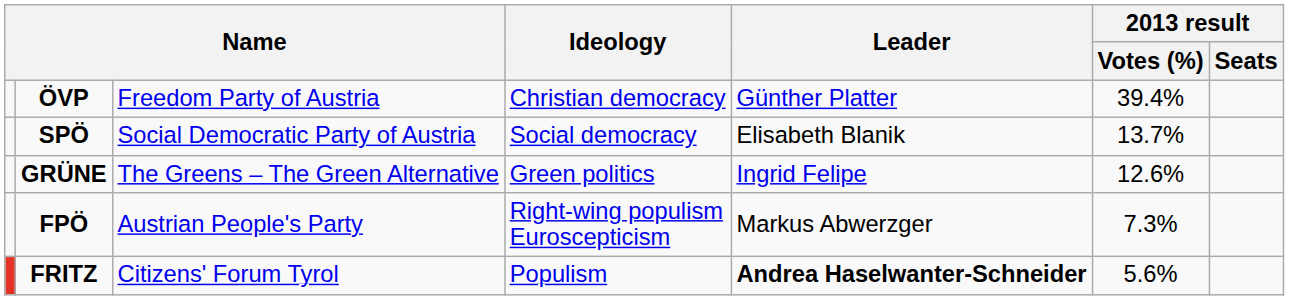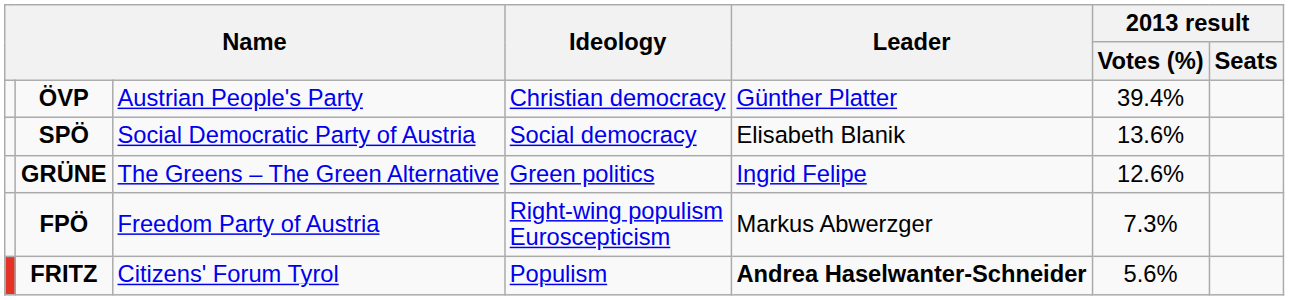(249, 98) Freedom Party of Austria -> (240, 98) Austrian People's Party
(1151, 135) 13.7% -> (1151, 135) 13.6%
(240, 224) Austrian People's Party -> (249, 224) Freedom Party of Austria
